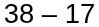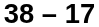(49, 14) normal -> (49, 14) bold
